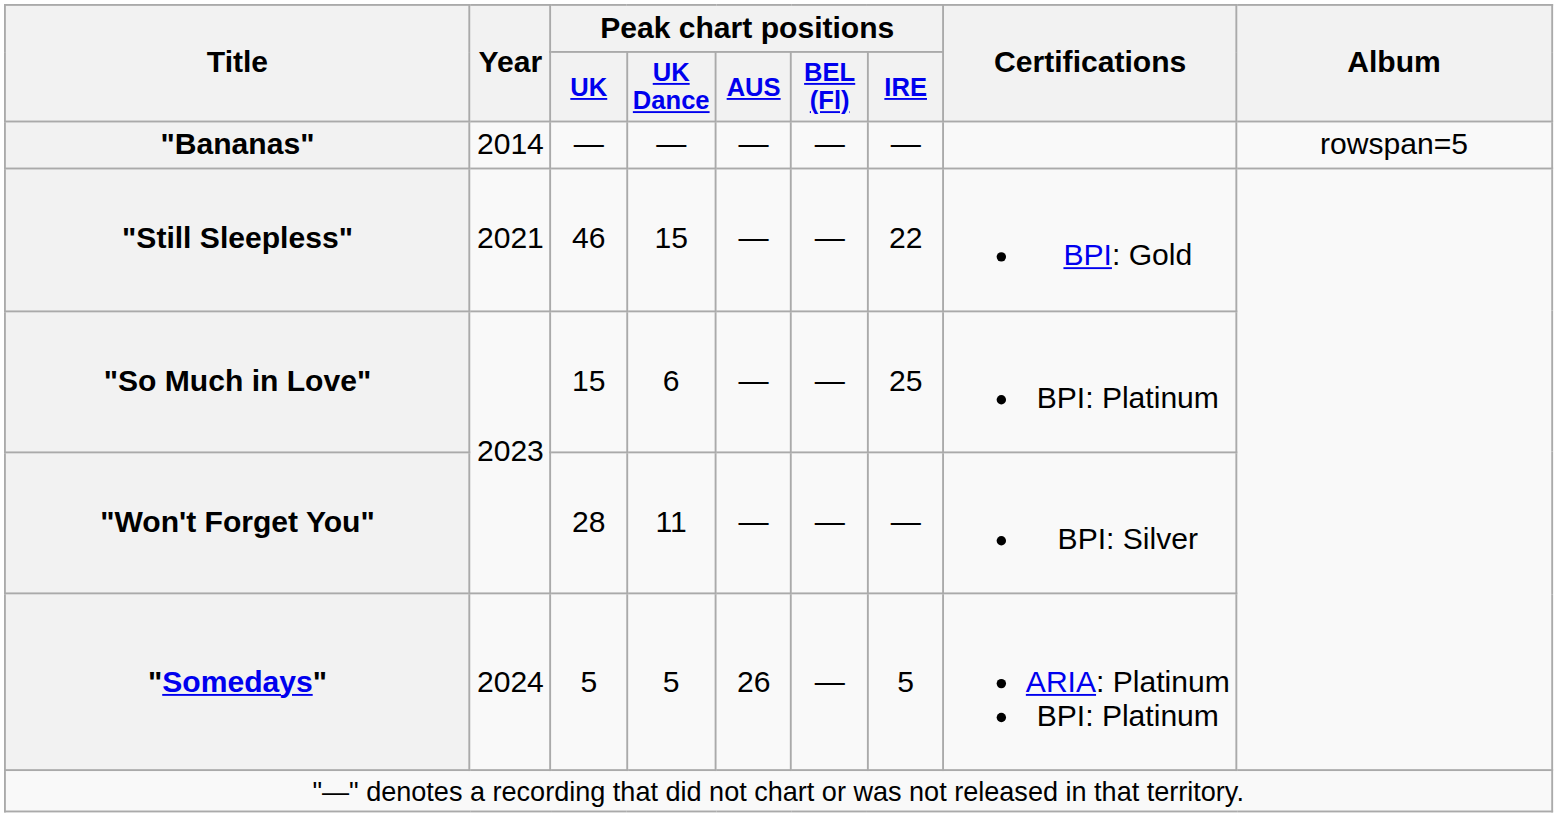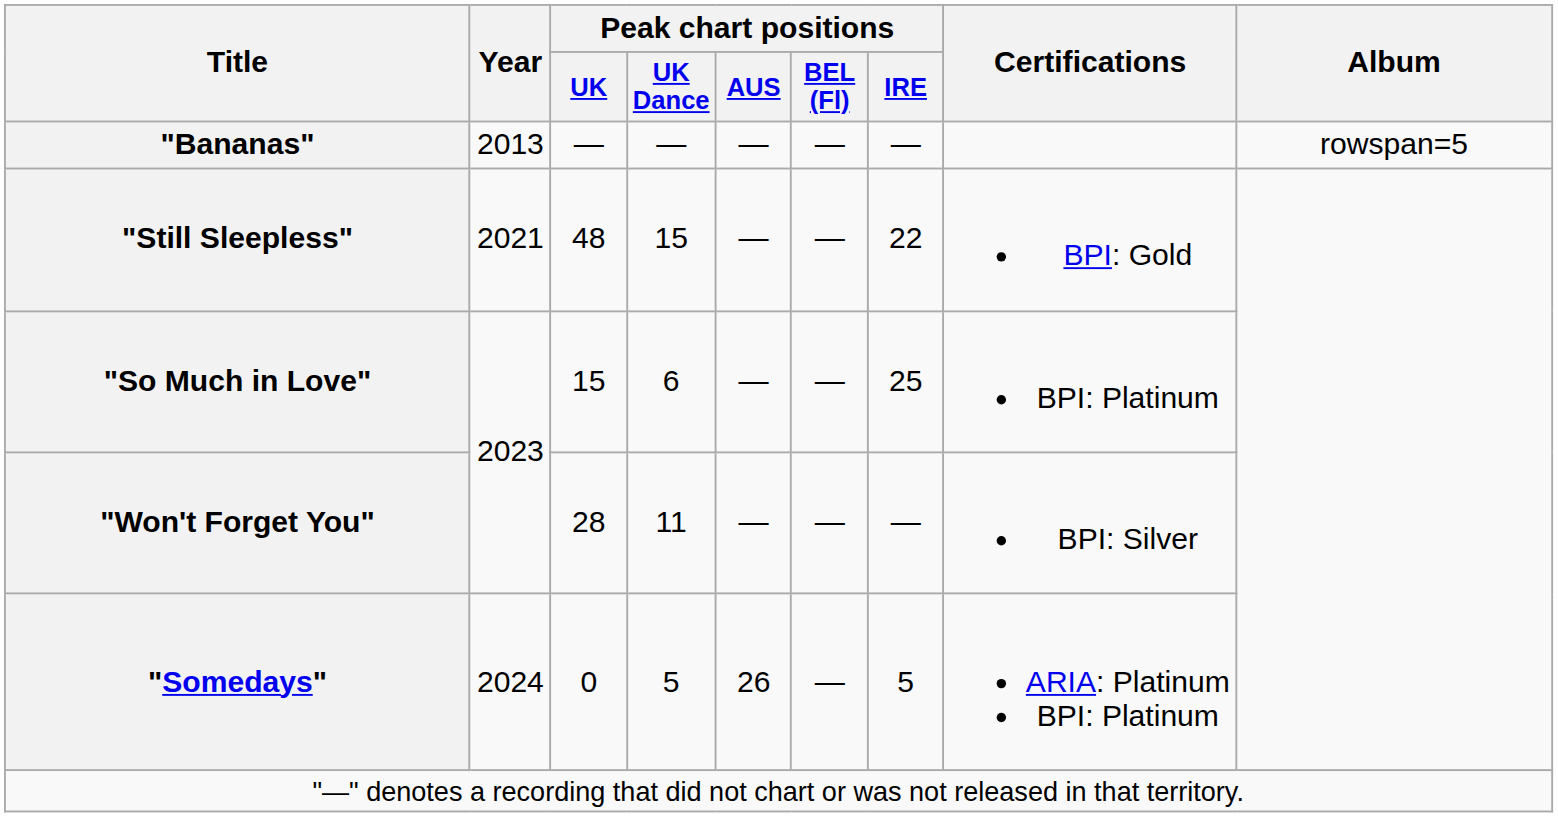(510, 144) 2014 -> (510, 144) 2013
(589, 239) 46 -> (589, 239) 48
(589, 681) 5 -> (589, 681) 0
